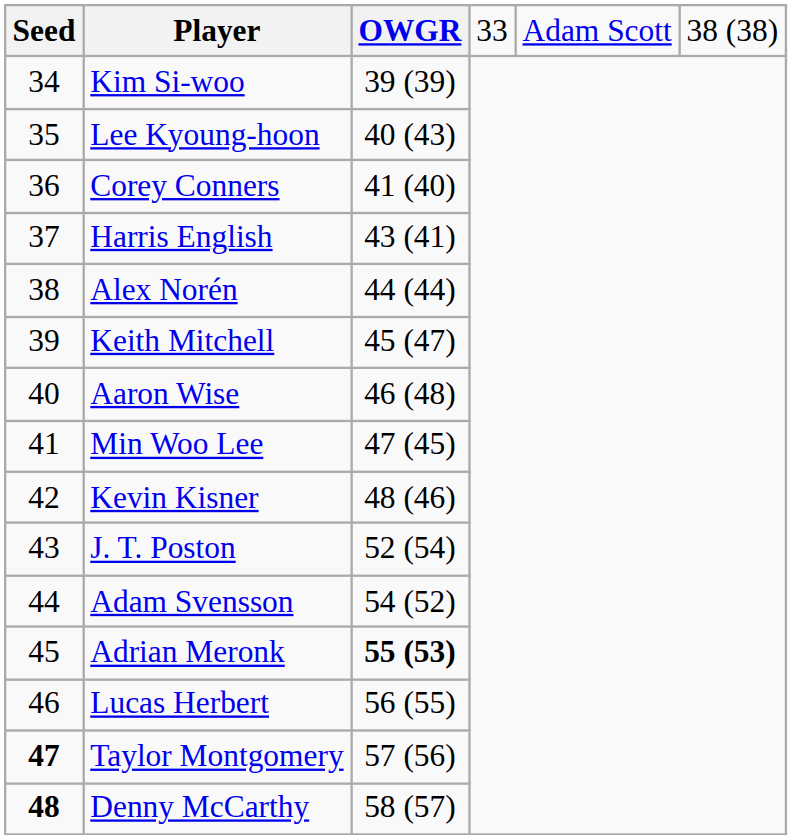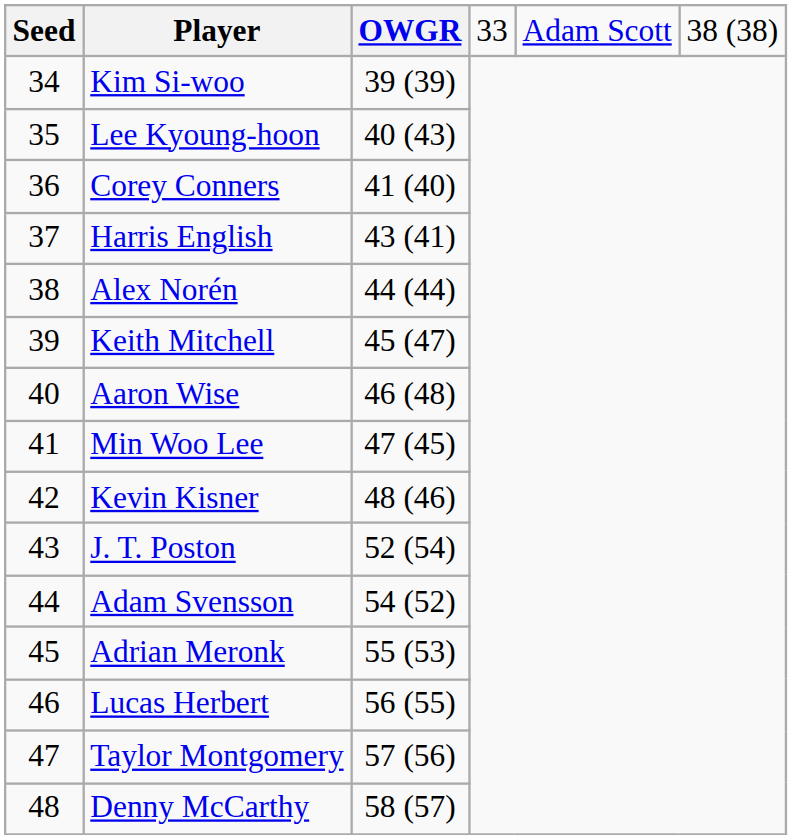(410, 651) bold -> (410, 651) normal
(44, 755) bold -> (44, 755) normal
(44, 807) bold -> (44, 807) normal
